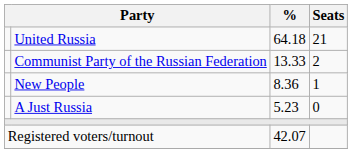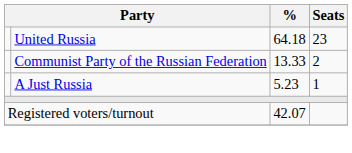(320, 38) 21 -> (320, 38) 23
- row: (49, 84)
(316, 107) 0 -> (316, 84) 1
